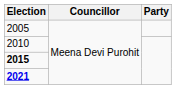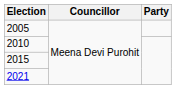(18, 60) bold -> (18, 60) normal
(18, 76) bold -> (18, 76) normal
